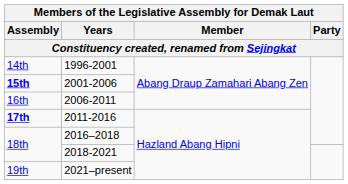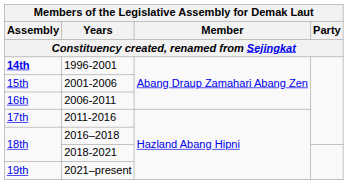(18, 65) normal -> (18, 65) bold
(18, 83) bold -> (18, 83) normal
(18, 118) bold -> (18, 118) normal
